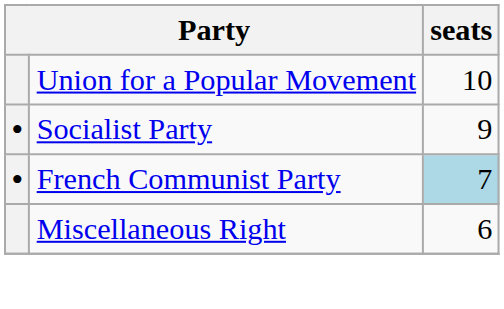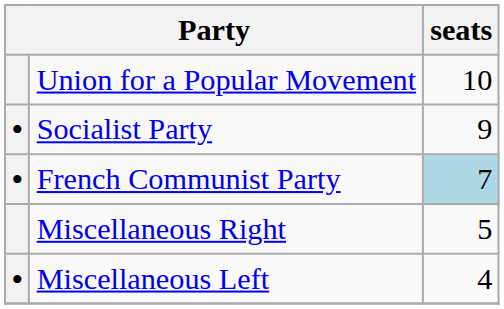(485, 229) 6 -> (485, 229) 5
+ row: (153, 278)
